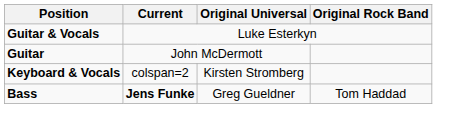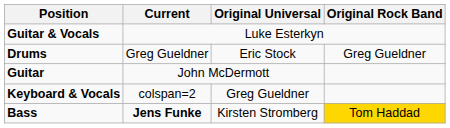+ row: (27, 53)
(254, 73) Kirsten Stromberg -> (268, 93) Greg Gueldner
(254, 93) Greg Gueldner -> (268, 113) Kirsten Stromberg
(371, 93) no background -> (385, 113) gold background
